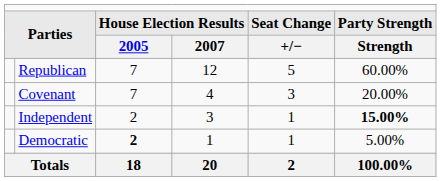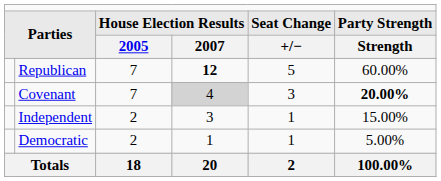(210, 70) normal -> (210, 70) bold
(210, 93) no background -> (210, 93) lightgrey background
(385, 93) normal -> (385, 93) bold
(385, 117) bold -> (385, 117) normal
(134, 141) bold -> (134, 141) normal
